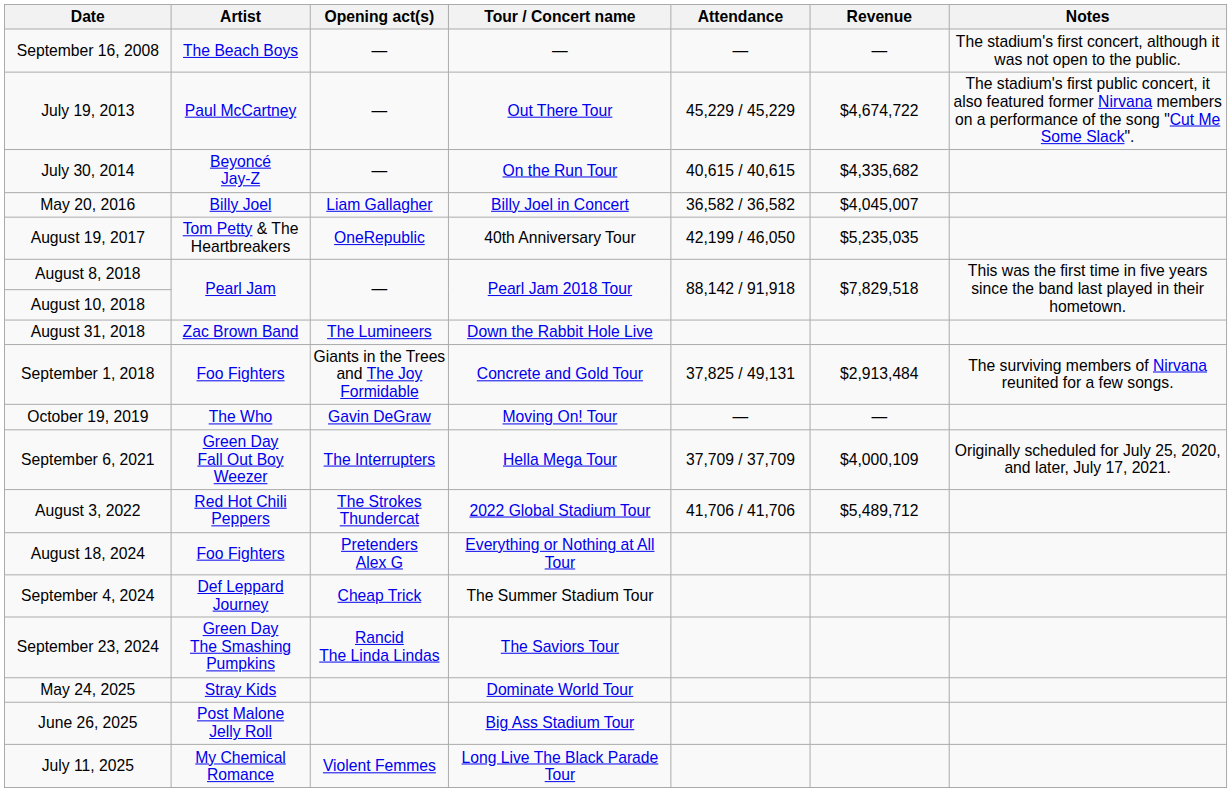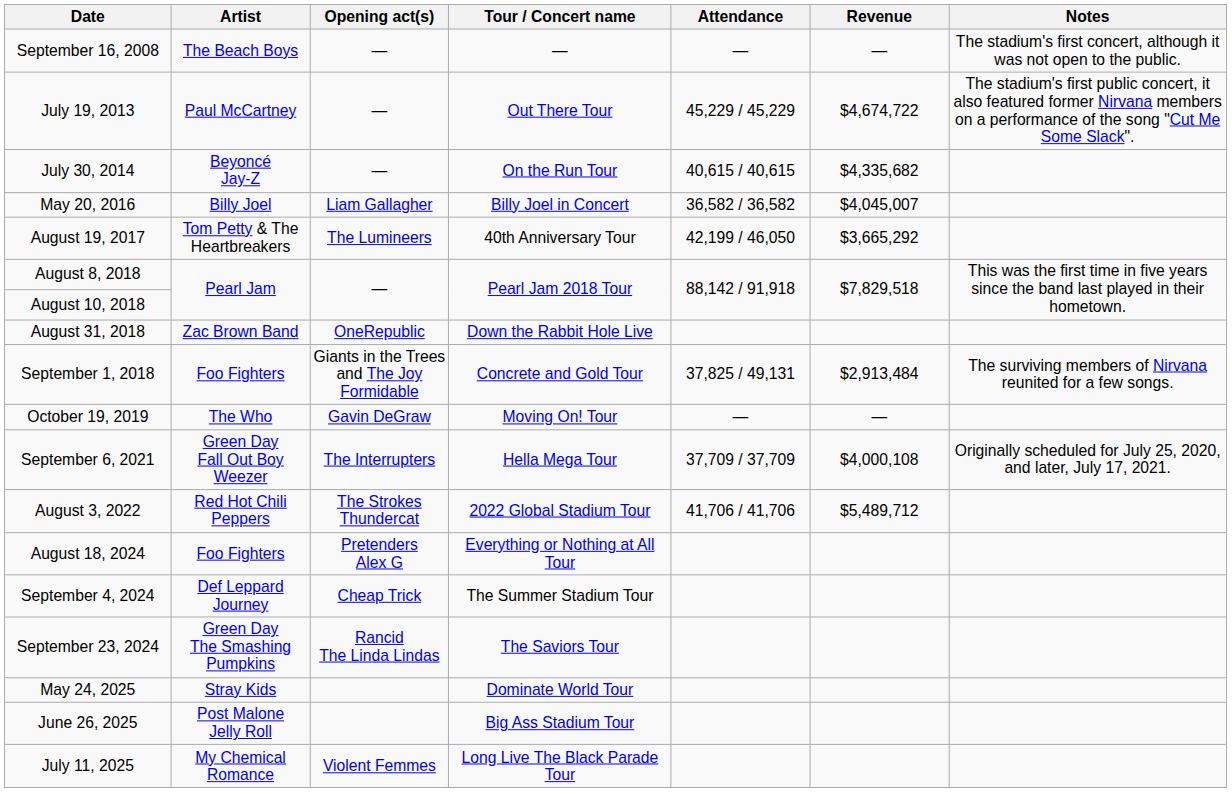(379, 238) OneRepublic -> (379, 238) The Lumineers
(879, 238) $5,235,035 -> (879, 238) $3,665,292
(379, 332) The Lumineers -> (379, 332) OneRepublic
(879, 459) $4,000,109 -> (879, 459) $4,000,108
